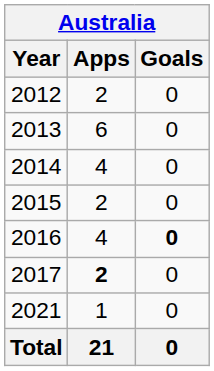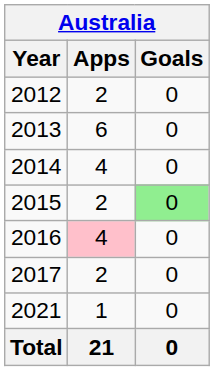(172, 202) no background -> (172, 202) lightgreen background
(101, 238) no background -> (101, 238) pink background
(172, 238) bold -> (172, 238) normal
(101, 274) bold -> (101, 274) normal
